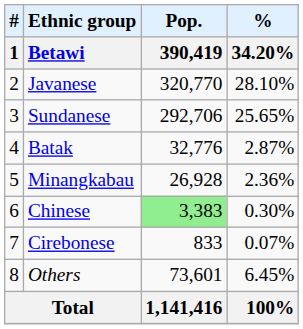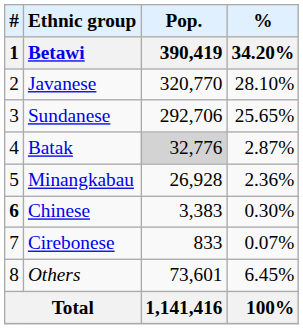(196, 148) no background -> (196, 148) lightgrey background
(14, 211) normal -> (14, 211) bold
(201, 211) lightgreen background -> (201, 211) no background
